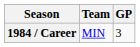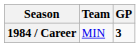(119, 33) normal -> (119, 33) bold
